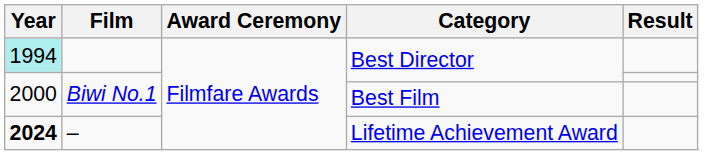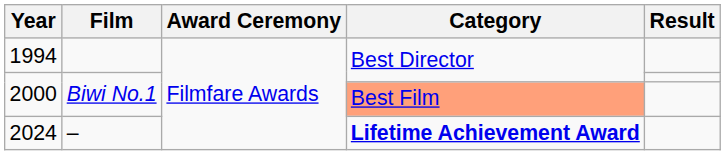(33, 55) paleturquoise background -> (33, 55) no background
(395, 98) no background -> (395, 98) lightsalmon background
(33, 132) bold -> (33, 132) normal
(484, 132) normal -> (495, 132) bold
